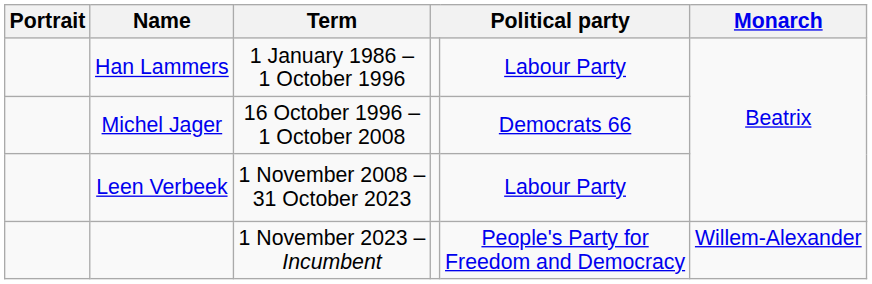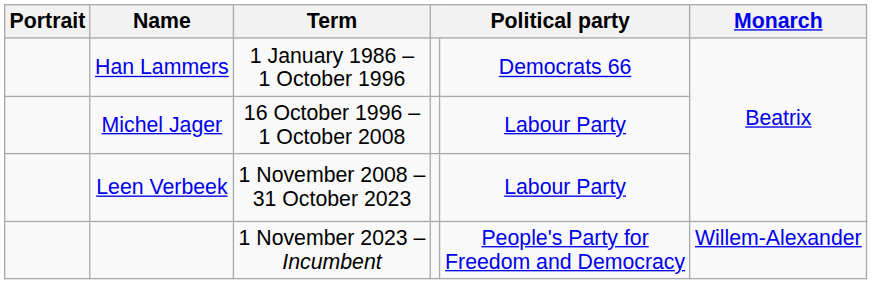(565, 67) Labour Party -> (565, 67) Democrats 66
(565, 124) Democrats 66 -> (565, 124) Labour Party
